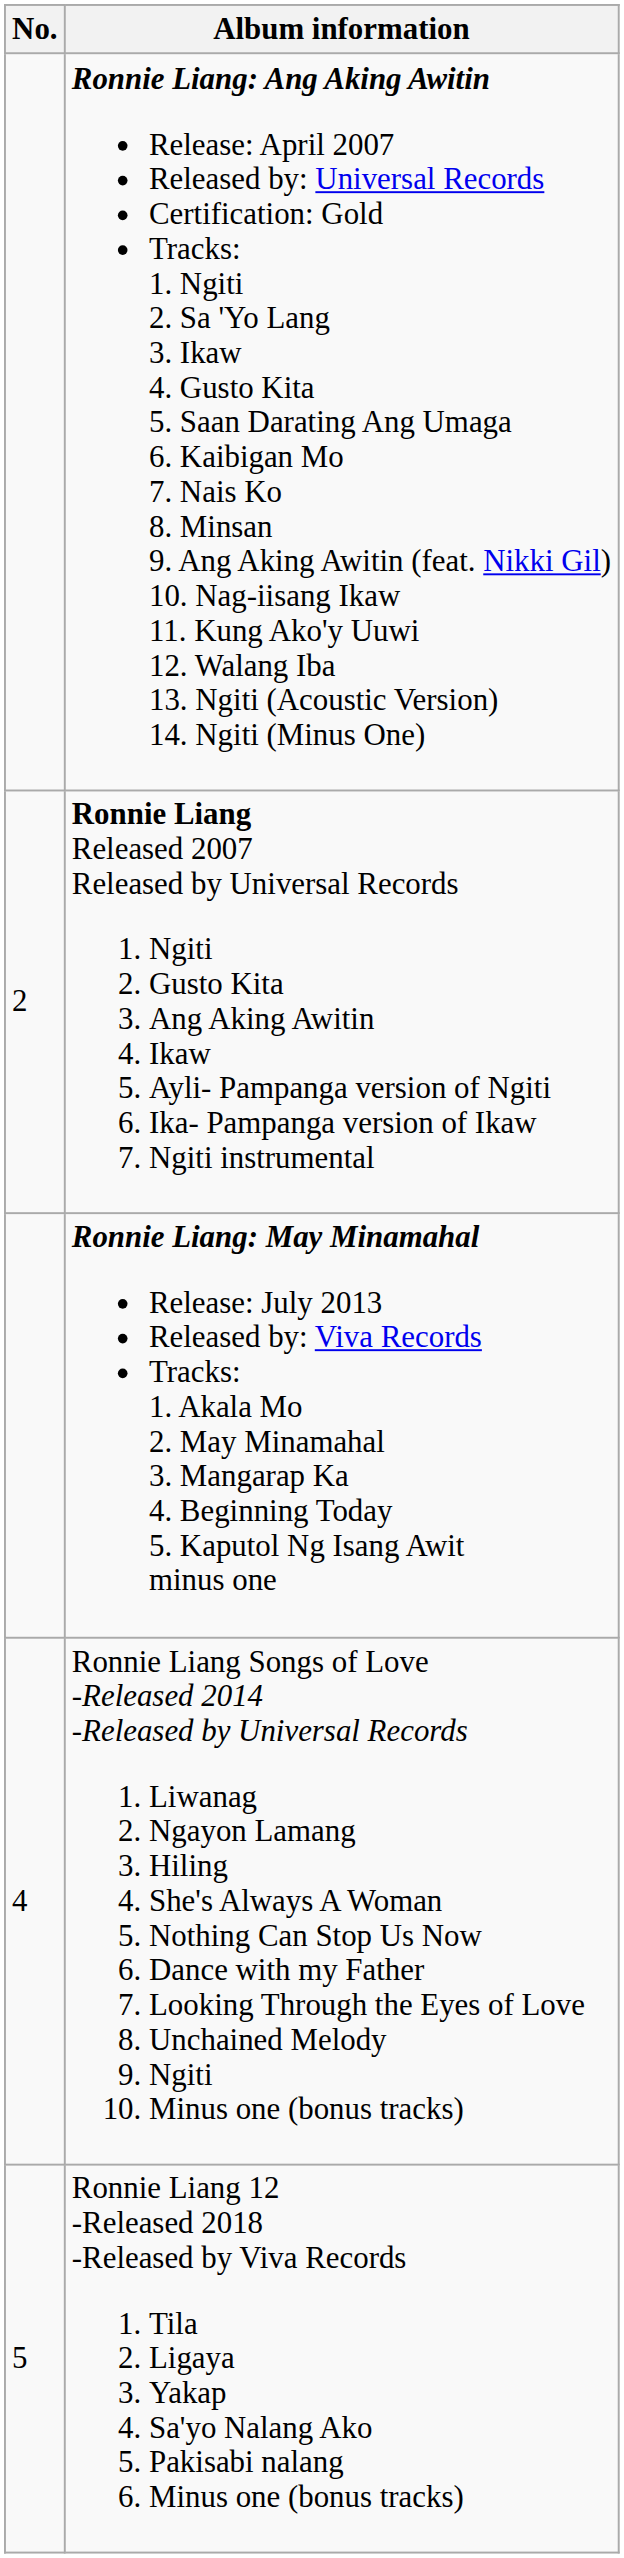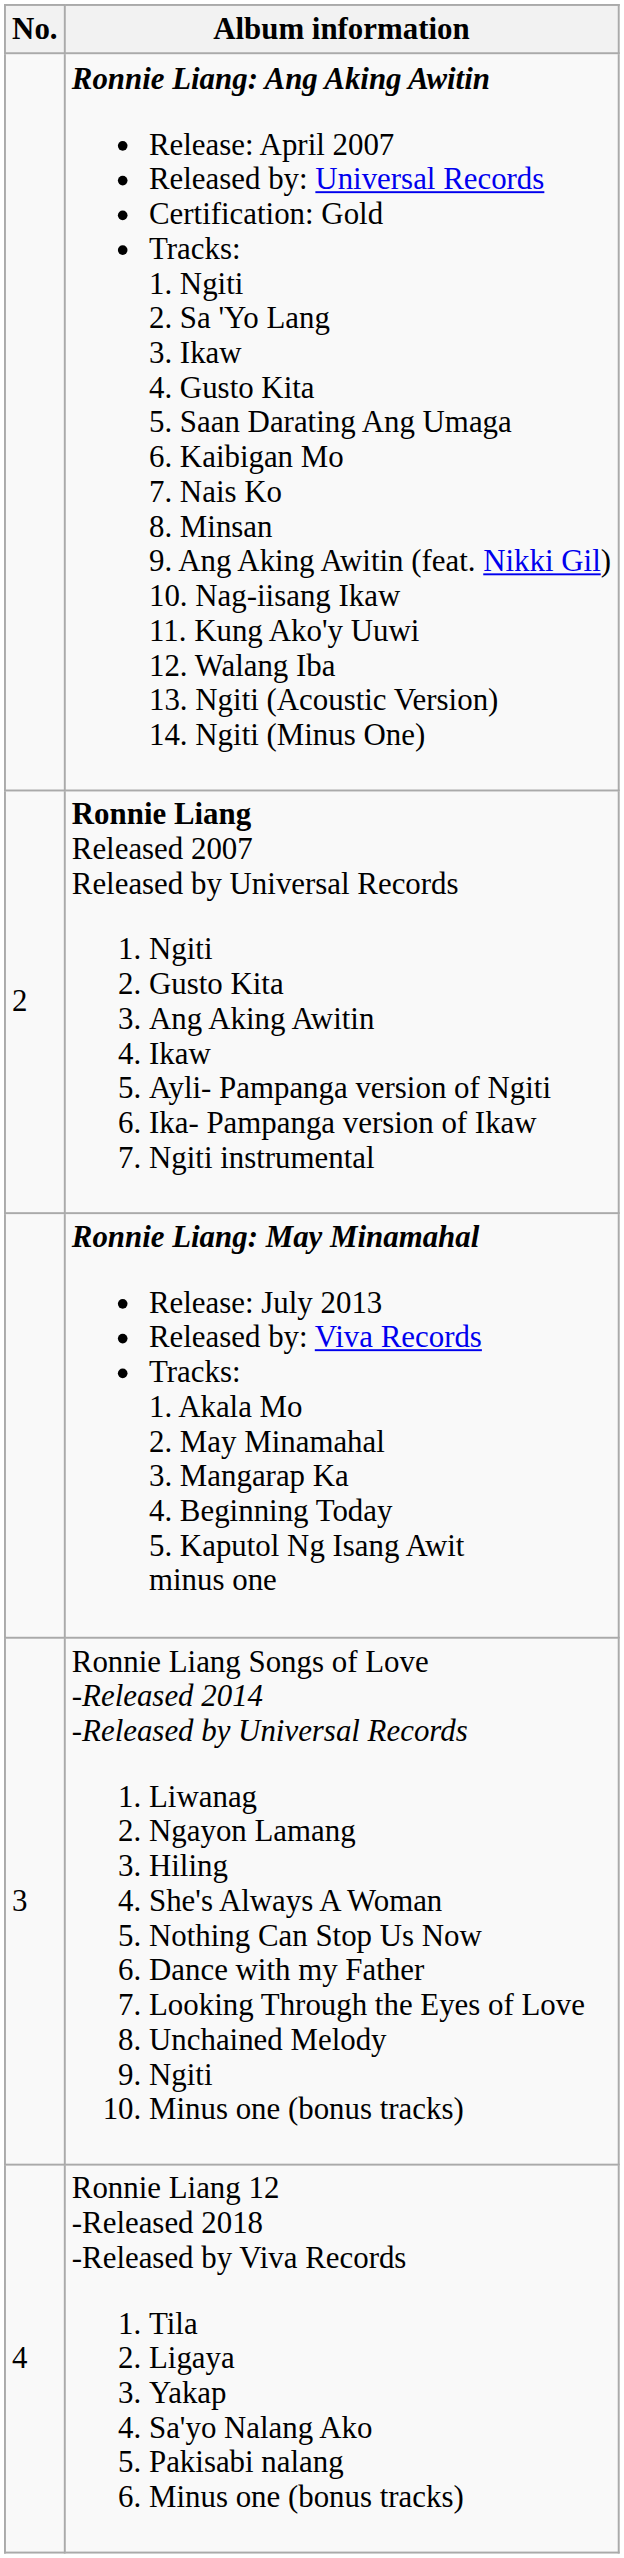(20, 1900) 4 -> (20, 1900) 3
(20, 2358) 5 -> (20, 2358) 4
